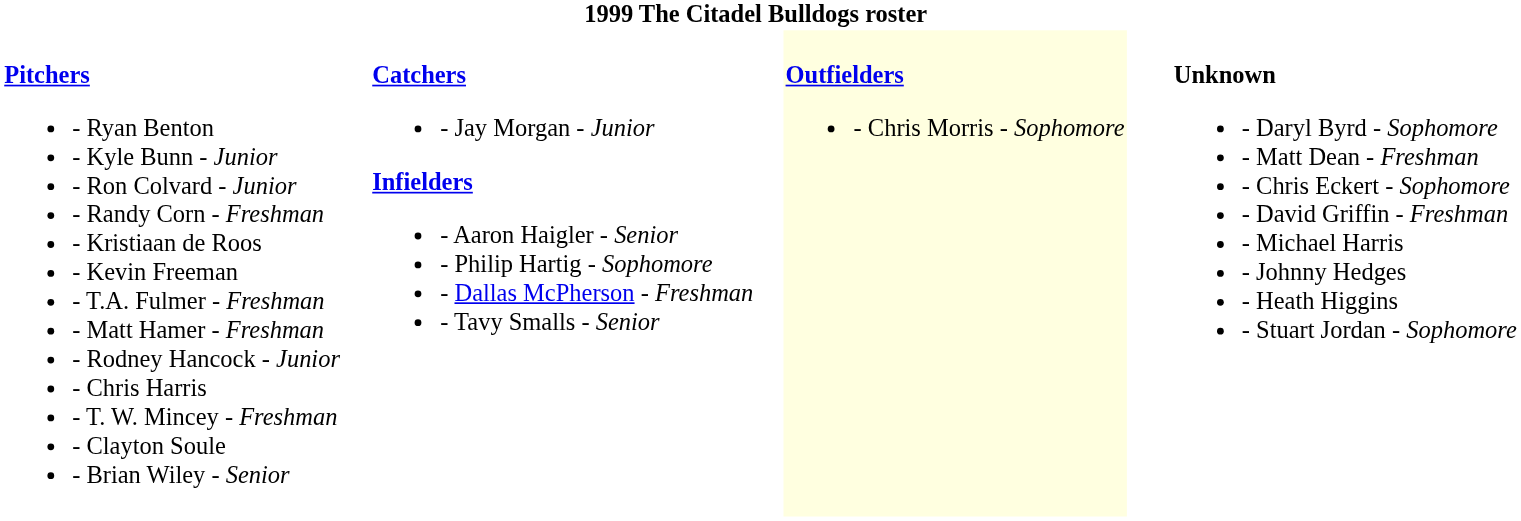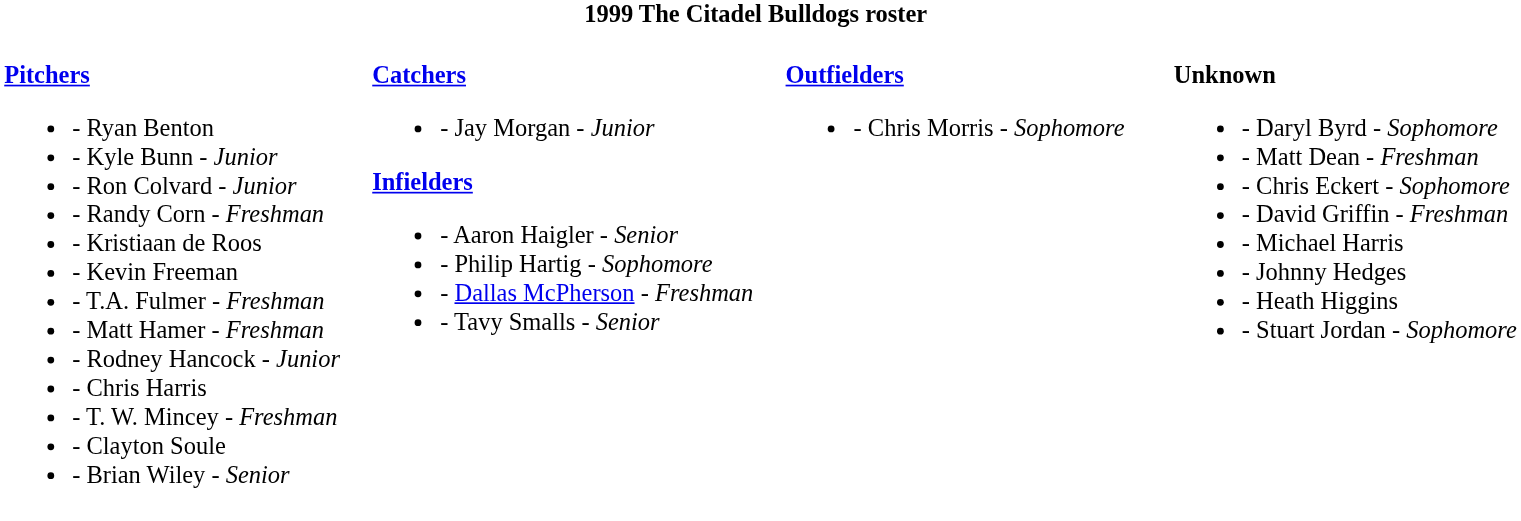(955, 102) lightyellow background -> (955, 102) no background
